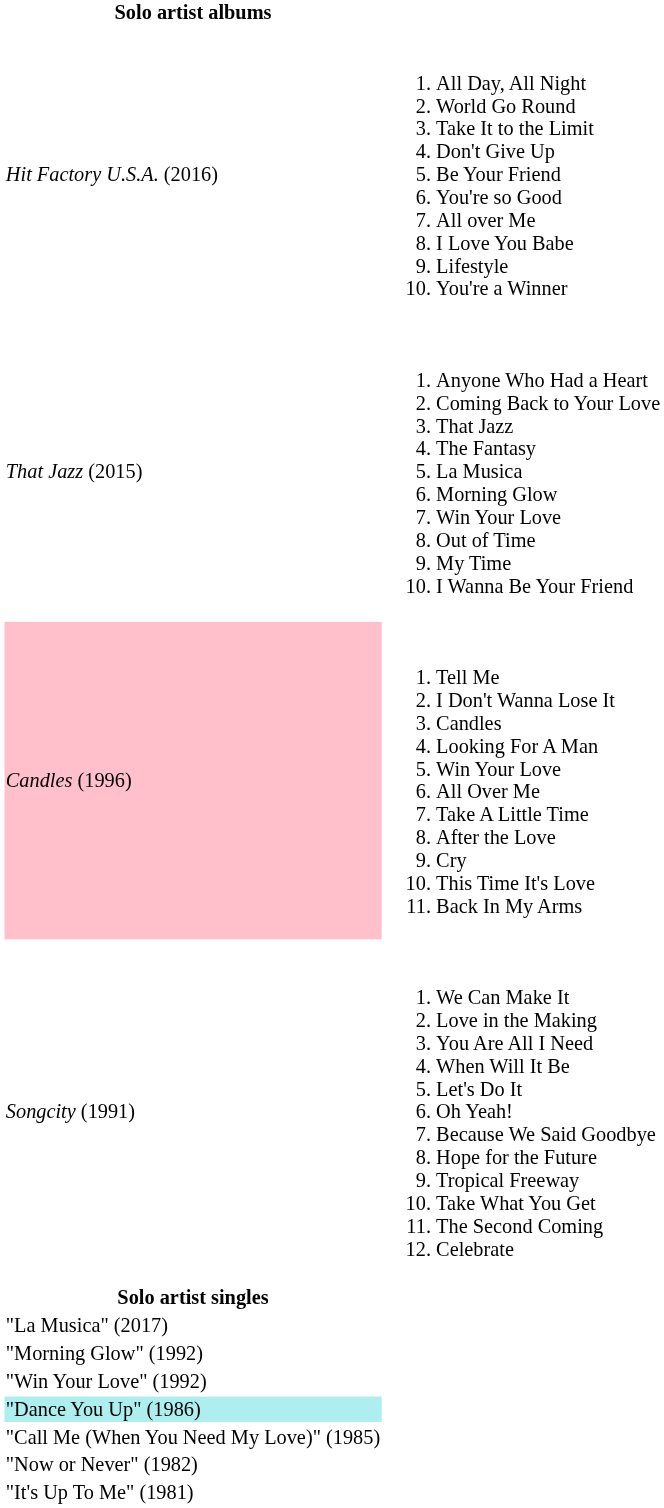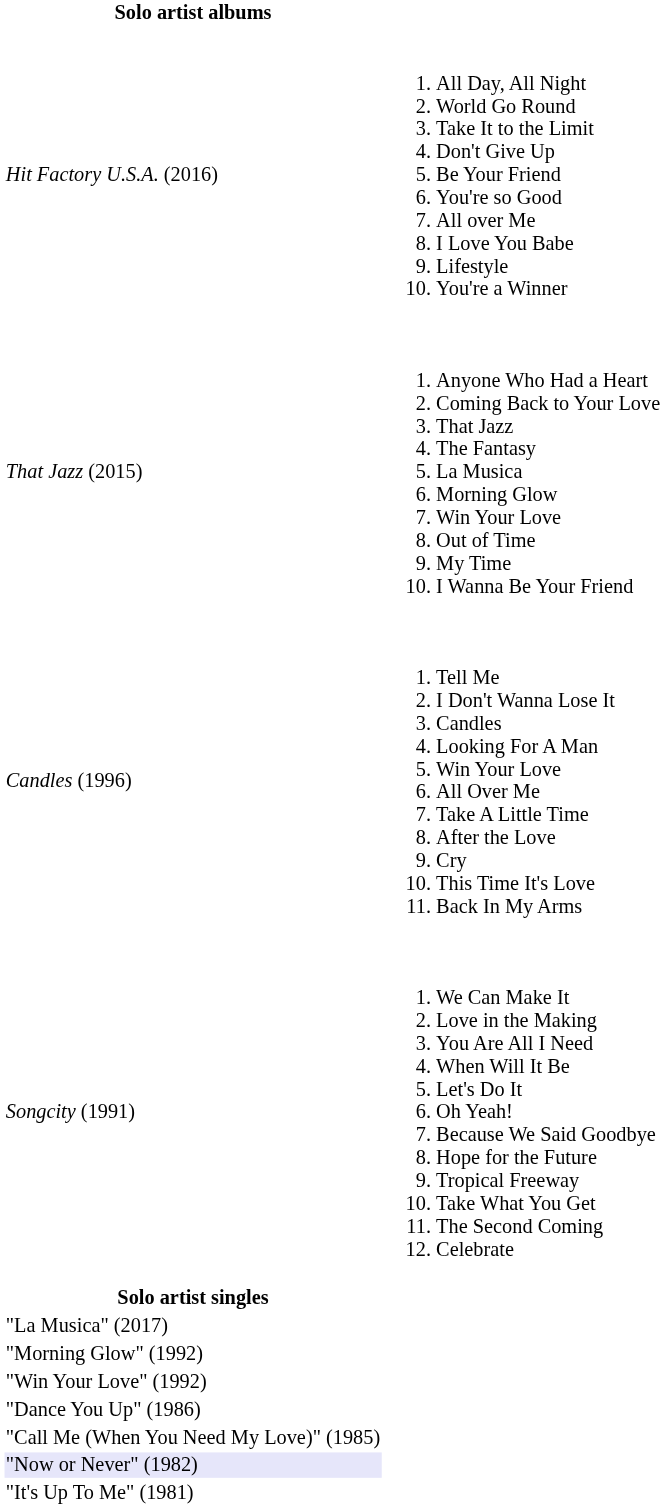(69, 780) pink background -> (69, 780) no background
(103, 1409) paleturquoise background -> (103, 1409) no background
(102, 1464) no background -> (102, 1464) lavender background
